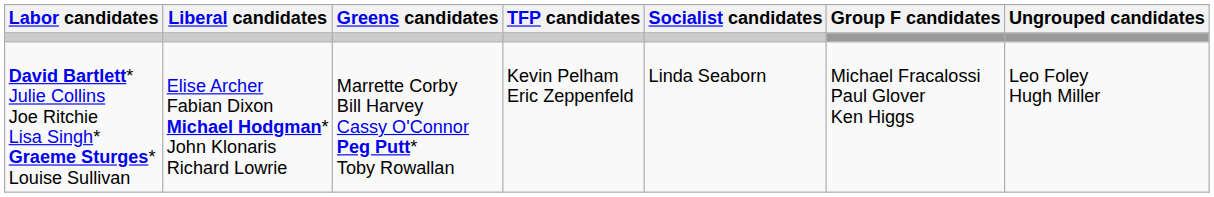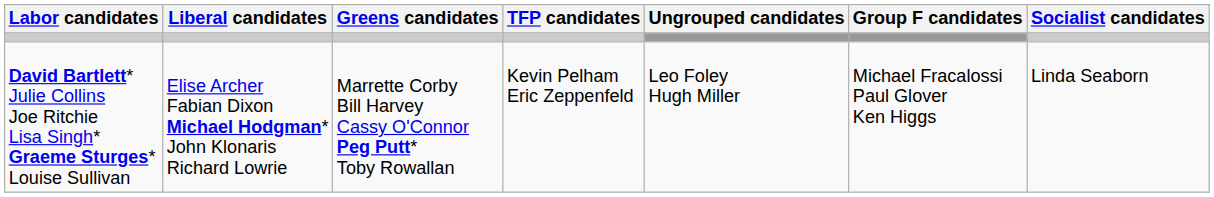columns swapped: (736, 18) <-> (1107, 18)
